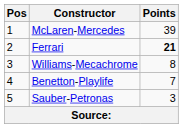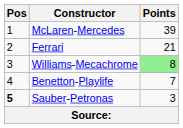(170, 47) bold -> (170, 47) normal
(173, 64) no background -> (173, 64) lightgreen background
(10, 99) normal -> (10, 99) bold
